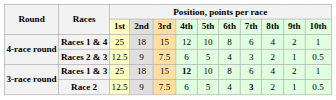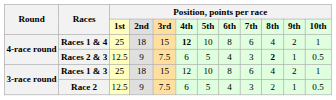(187, 41) normal -> (187, 41) bold
(273, 56) normal -> (273, 56) bold
(187, 71) bold -> (187, 71) normal
(251, 86) bold -> (251, 86) normal
